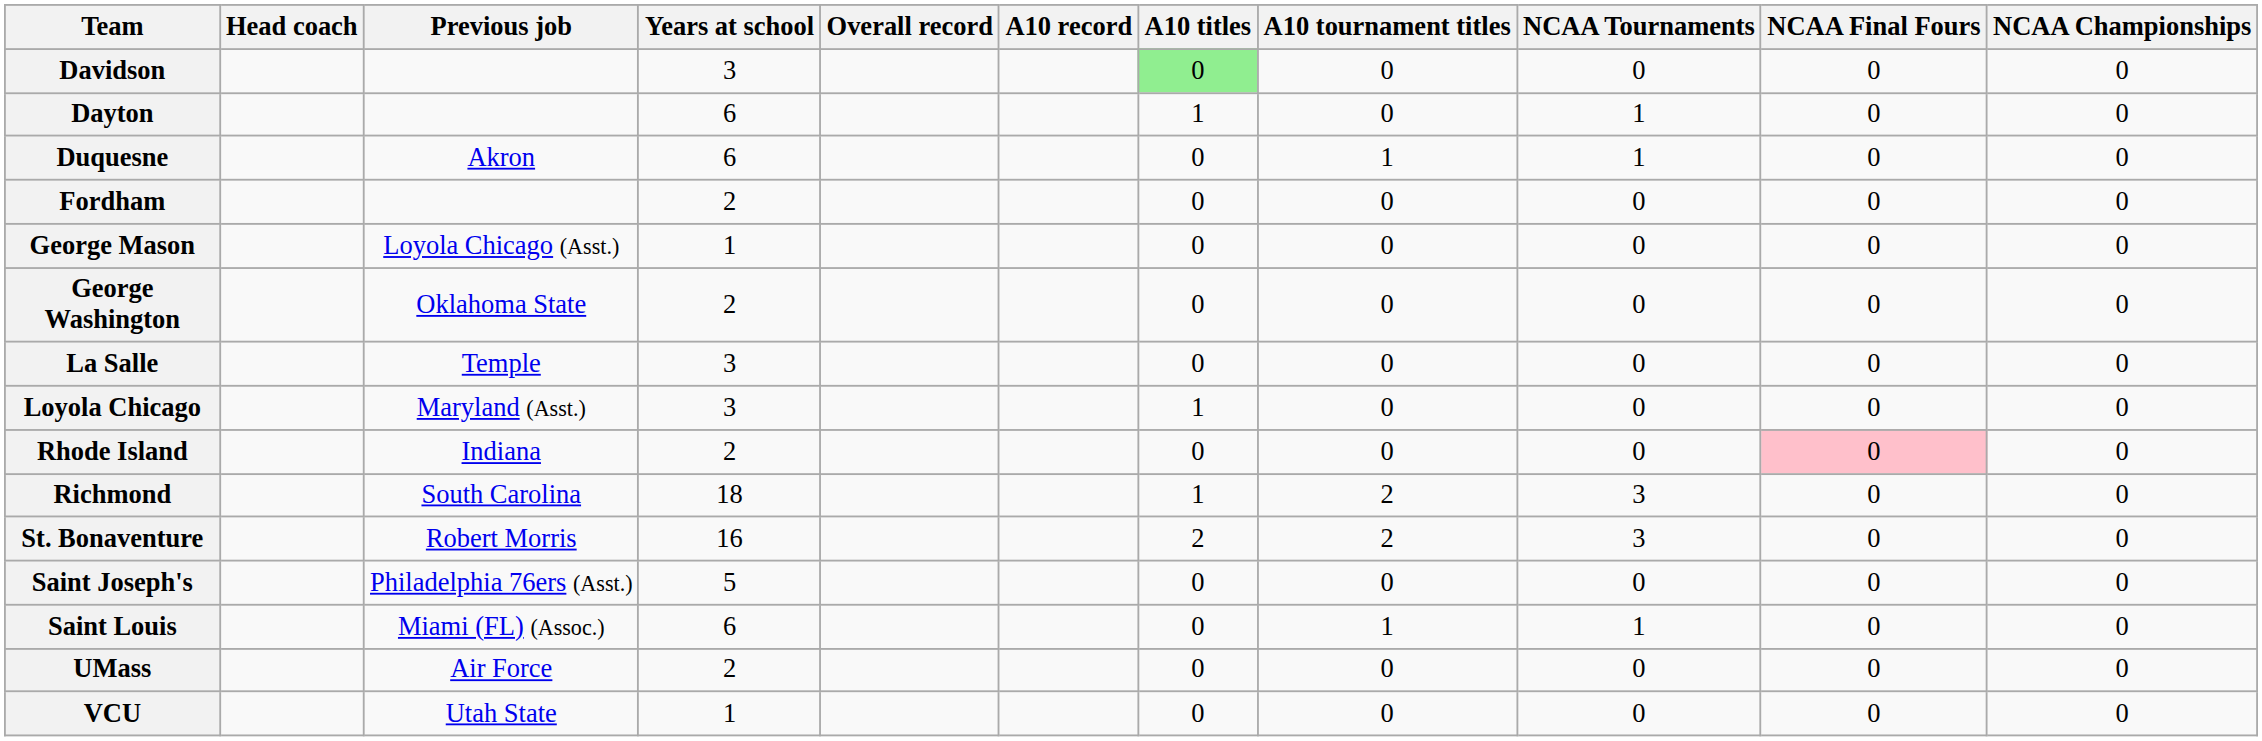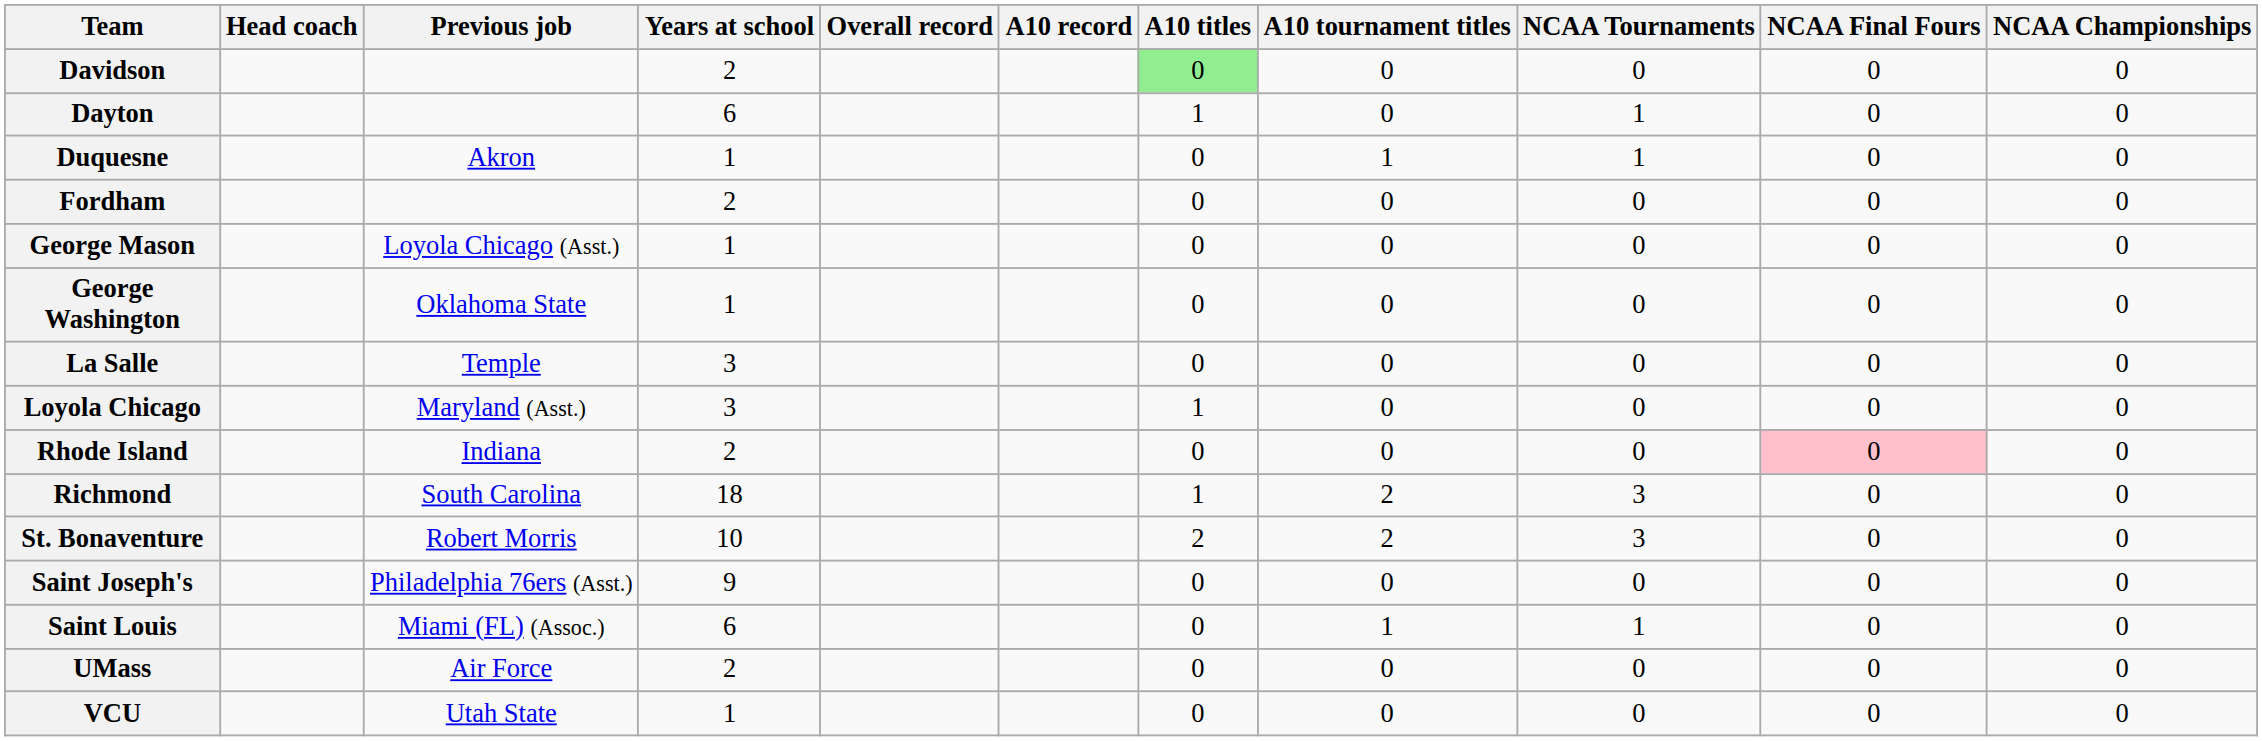(730, 70) 3 -> (730, 70) 2
(730, 157) 6 -> (730, 157) 1
(730, 304) 2 -> (730, 304) 1
(730, 538) 16 -> (730, 538) 10
(730, 582) 5 -> (730, 582) 9
